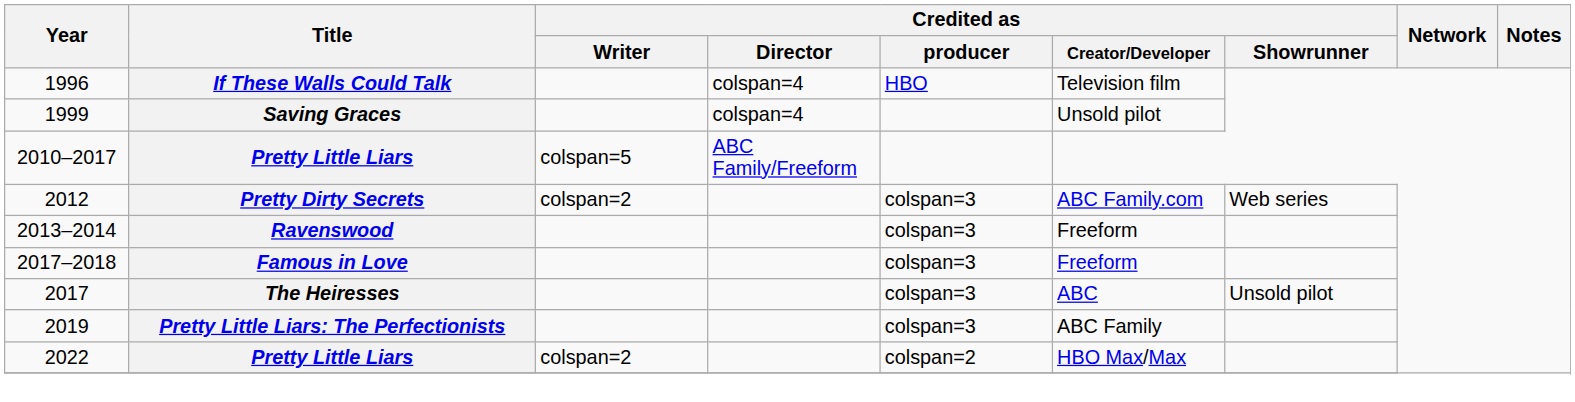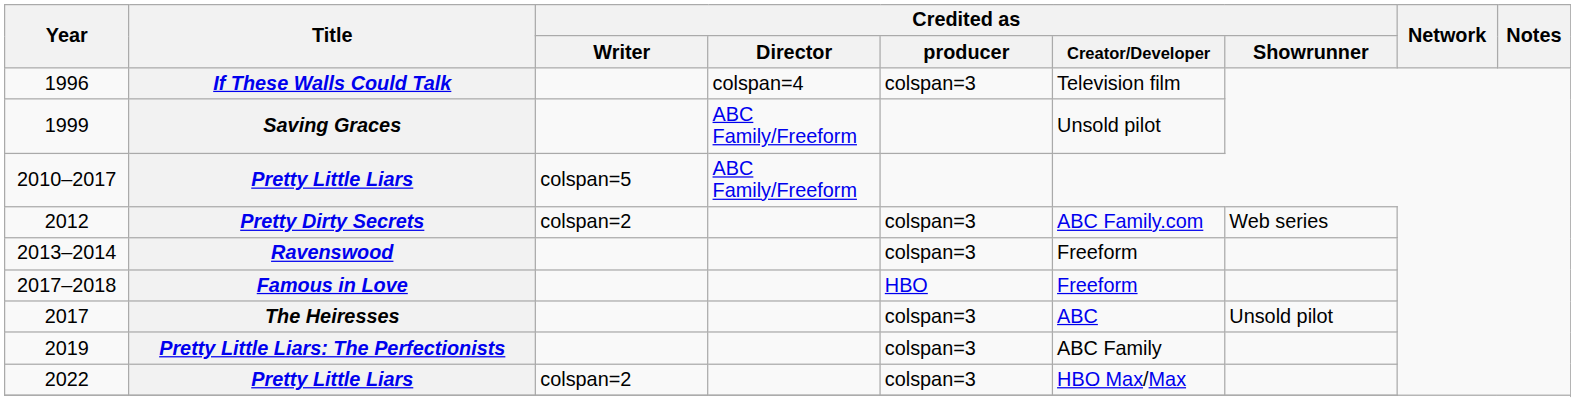(906, 83) HBO -> (930, 83) colspan=3
(758, 114) colspan=4 -> (785, 125) ABC Family/Freeform
(930, 262) colspan=3 -> (906, 285) HBO
(930, 357) colspan=2 -> (930, 379) colspan=3
